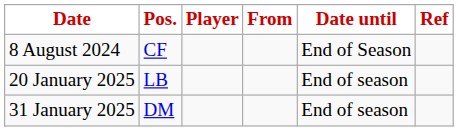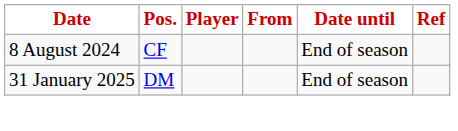(356, 49) End of Season -> (355, 49) End of season
- row: (72, 79)
